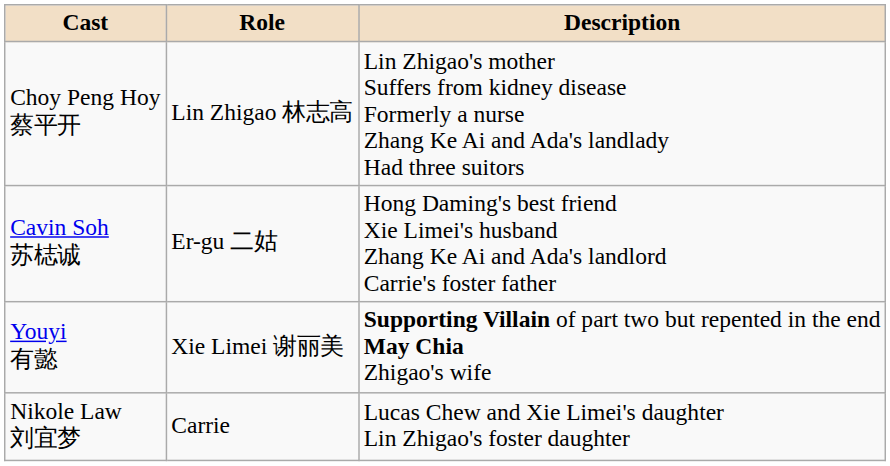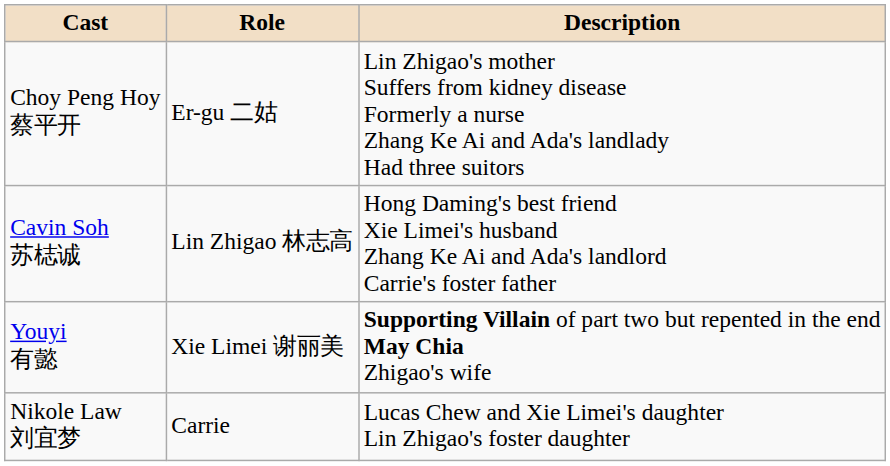(262, 112) Lin Zhigao 林志高 -> (224, 112) Er-gu 二姑
(224, 242) Er-gu 二姑 -> (262, 242) Lin Zhigao 林志高
